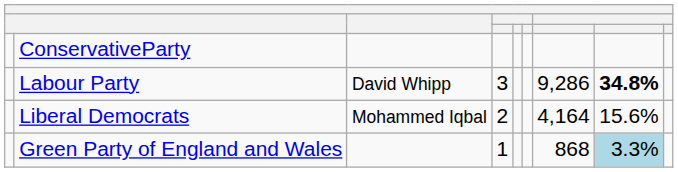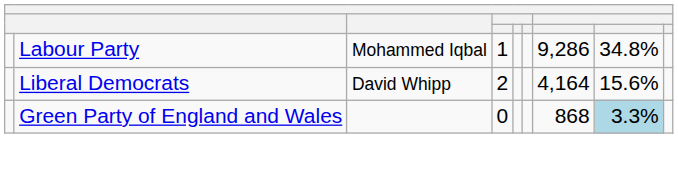- row: (105, 50)
(401, 84) David Whipp -> (419, 51) Mohammed Iqbal
(502, 83) 3 -> (502, 50) 1
(629, 83) bold -> (629, 50) normal
(419, 117) Mohammed Iqbal -> (401, 84) David Whipp
(502, 149) 1 -> (502, 116) 0
